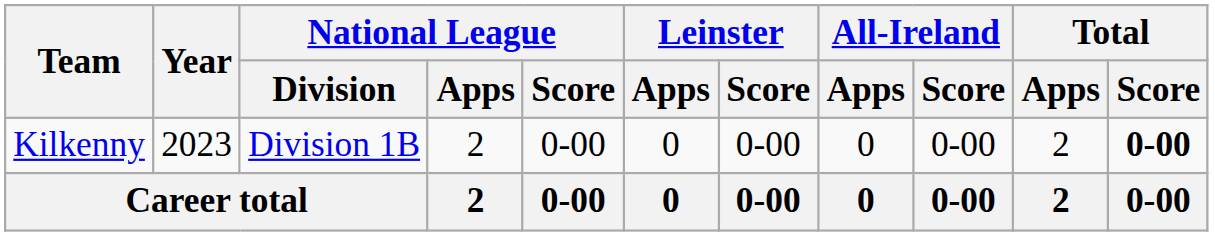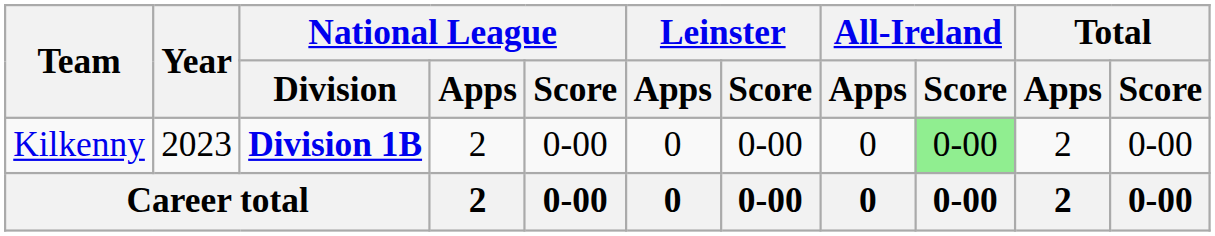(334, 144) normal -> (335, 144) bold
(963, 144) no background -> (965, 144) lightgreen background
(1158, 144) bold -> (1160, 144) normal
